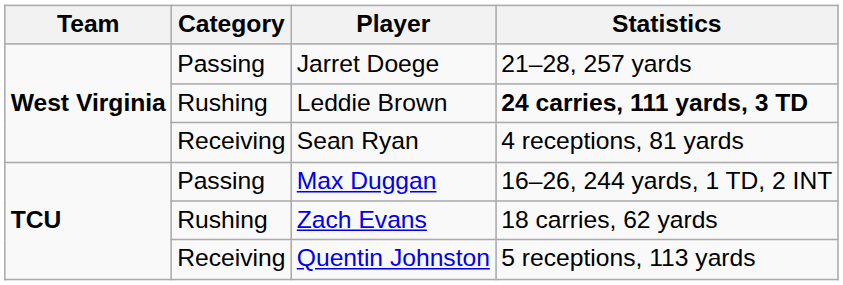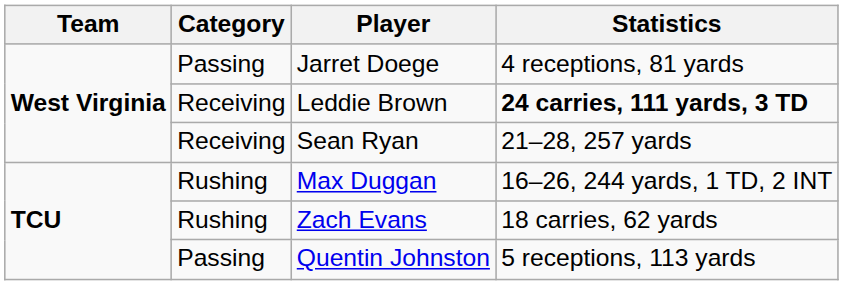(596, 63) 21–28, 257 yards -> (622, 63) 4 receptions, 81 yards
(222, 102) Rushing -> (231, 102) Receiving
(622, 141) 4 receptions, 81 yards -> (596, 141) 21–28, 257 yards
(221, 180) Passing -> (222, 180) Rushing
(231, 259) Receiving -> (221, 259) Passing
